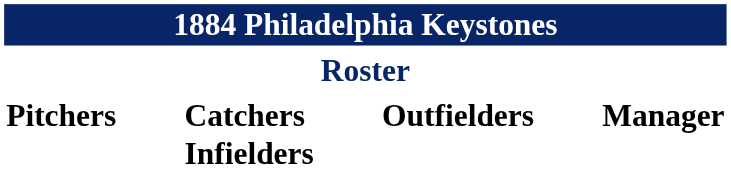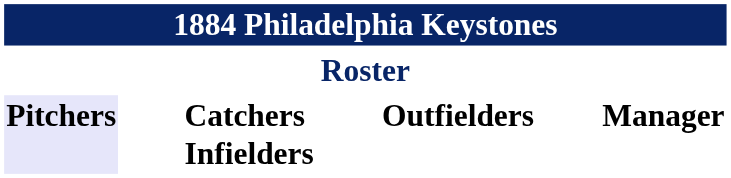(61, 115) no background -> (61, 115) lavender background
